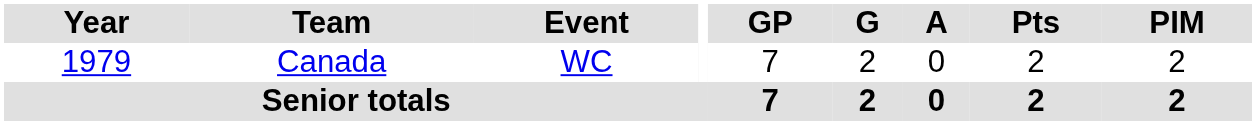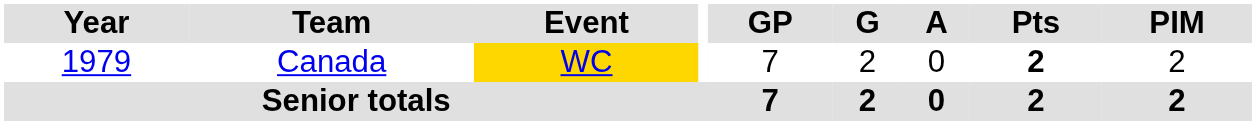(587, 62) no background -> (587, 62) gold background
(1036, 62) normal -> (1036, 62) bold
